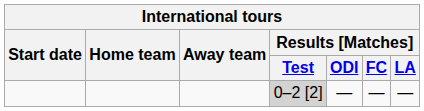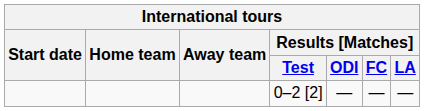(298, 93) lightgrey background -> (298, 93) no background
